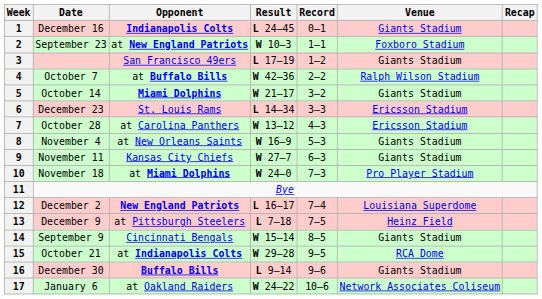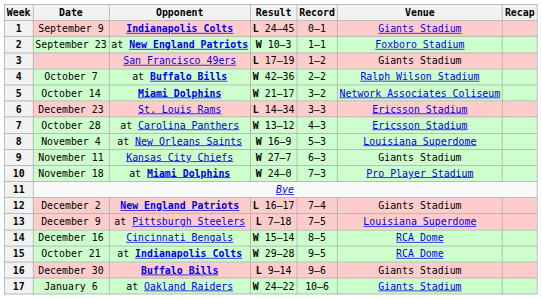(71, 29) December 16 -> (71, 29) September 9
(420, 93) Giants Stadium -> (420, 93) Network Associates Coliseum
(420, 141) Giants Stadium -> (420, 141) Louisiana Superdome
(420, 206) Louisiana Superdome -> (420, 206) Giants Stadium
(420, 222) Heinz Field -> (420, 222) Louisiana Superdome
(71, 238) September 9 -> (71, 238) December 16
(420, 238) Giants Stadium -> (420, 238) RCA Dome
(420, 286) Network Associates Coliseum -> (420, 286) Giants Stadium
